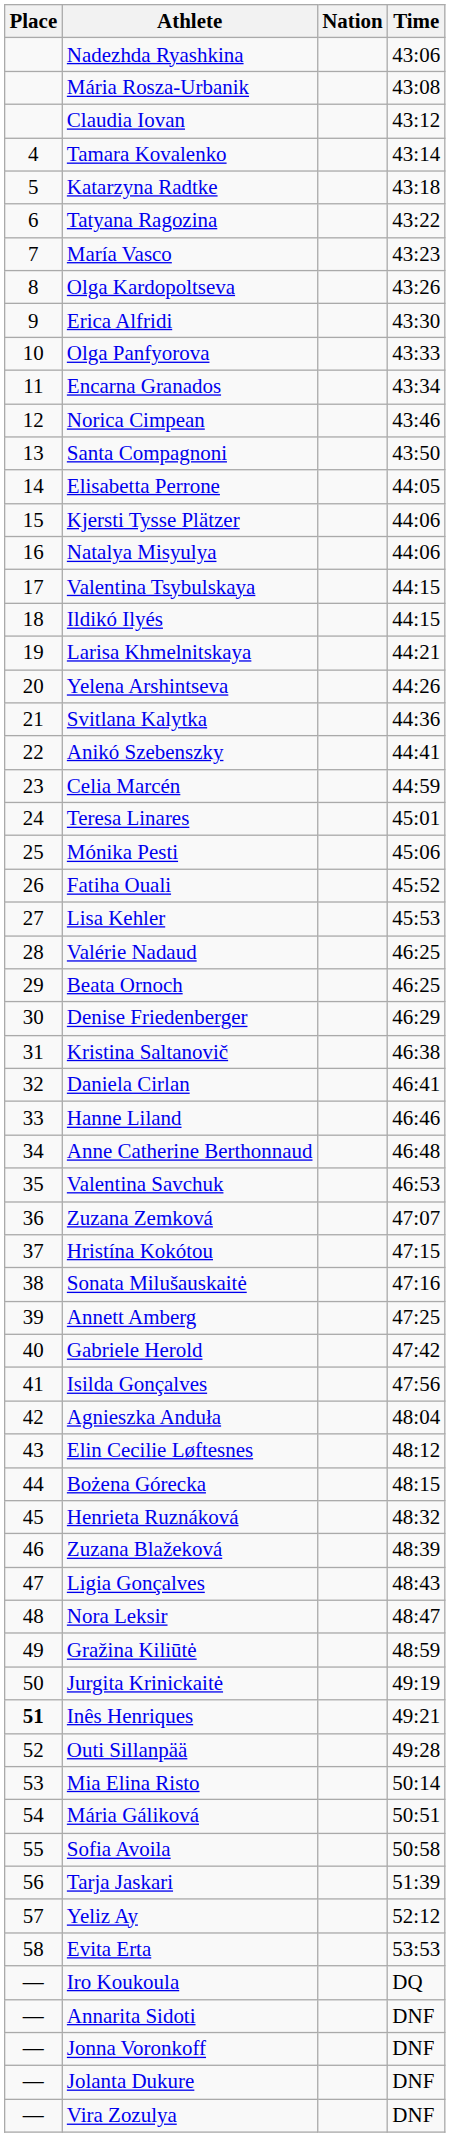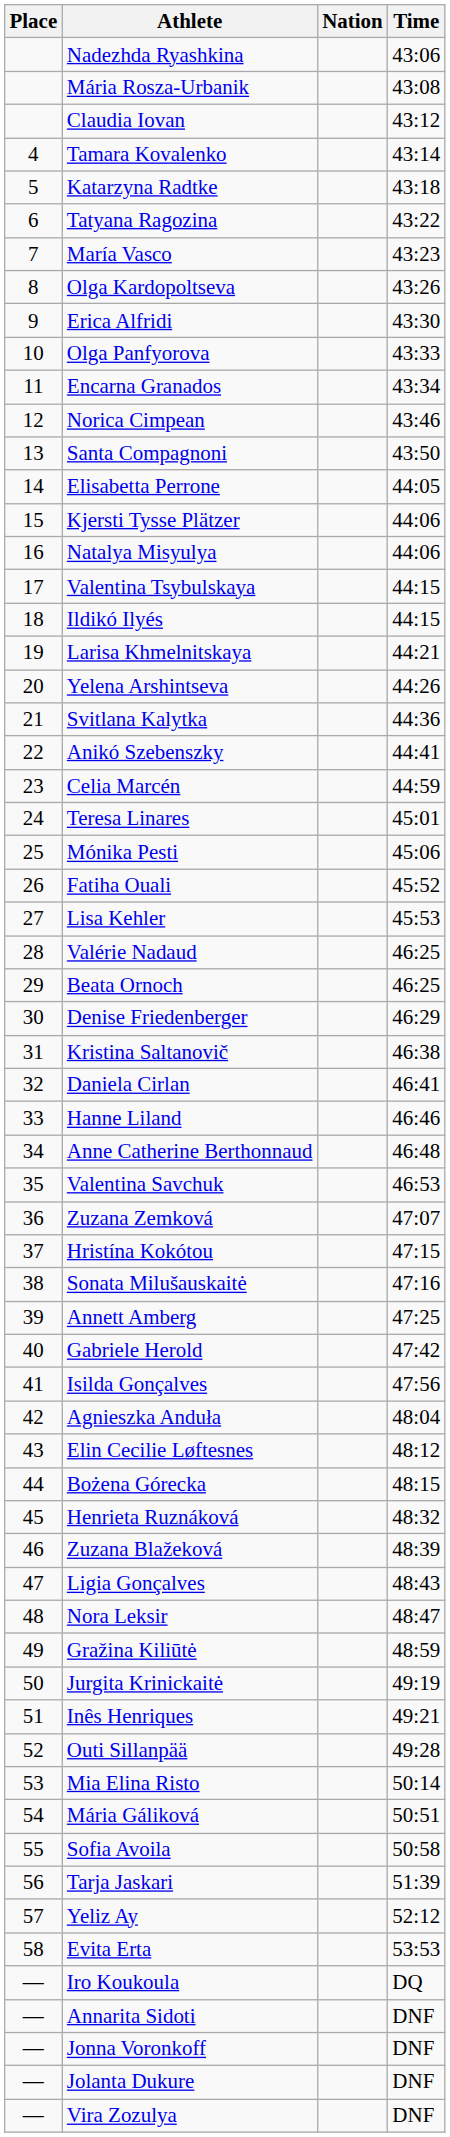(33, 1716) bold -> (33, 1716) normal
